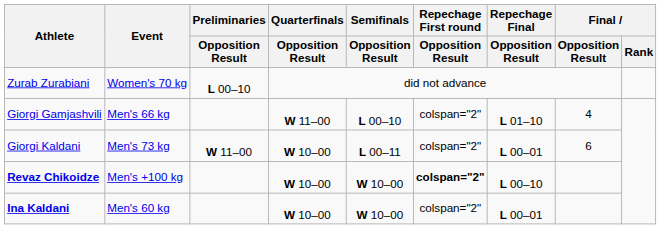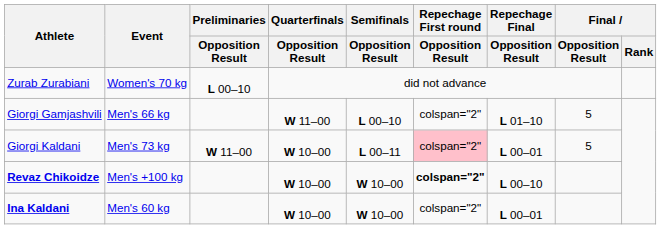(588, 115) 4 -> (588, 115) 5
(450, 146) no background -> (450, 146) pink background
(588, 146) 6 -> (588, 146) 5
